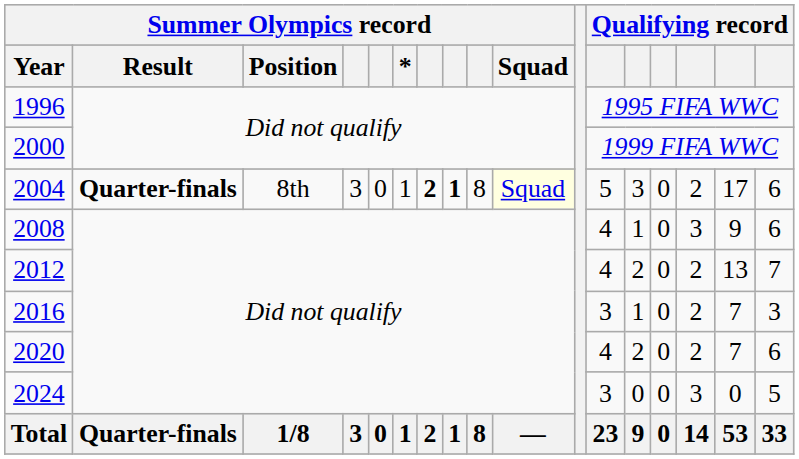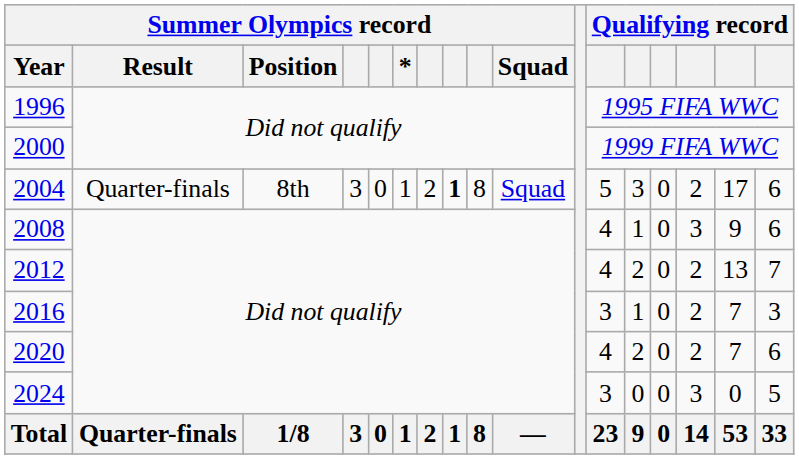(158, 188) bold -> (158, 188) normal
(430, 188) bold -> (430, 188) normal
(533, 188) lightyellow background -> (533, 188) no background
